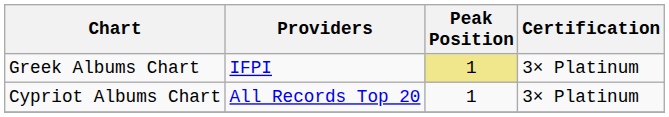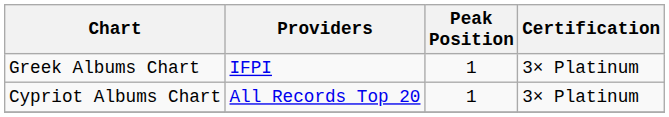(471, 68) khaki background -> (471, 68) no background
